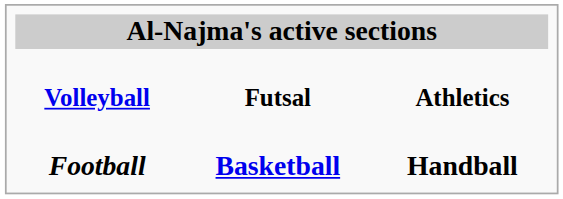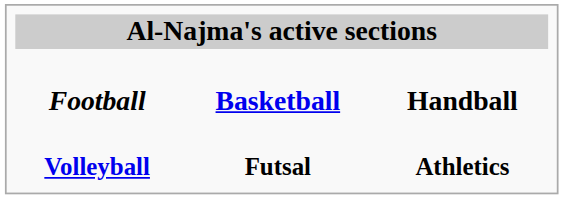rows swapped: (97, 166) <-> (97, 98)
